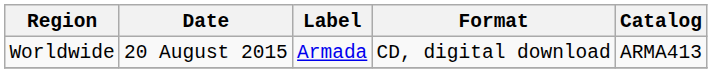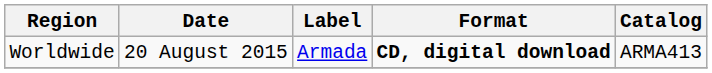(494, 52) normal -> (494, 52) bold
